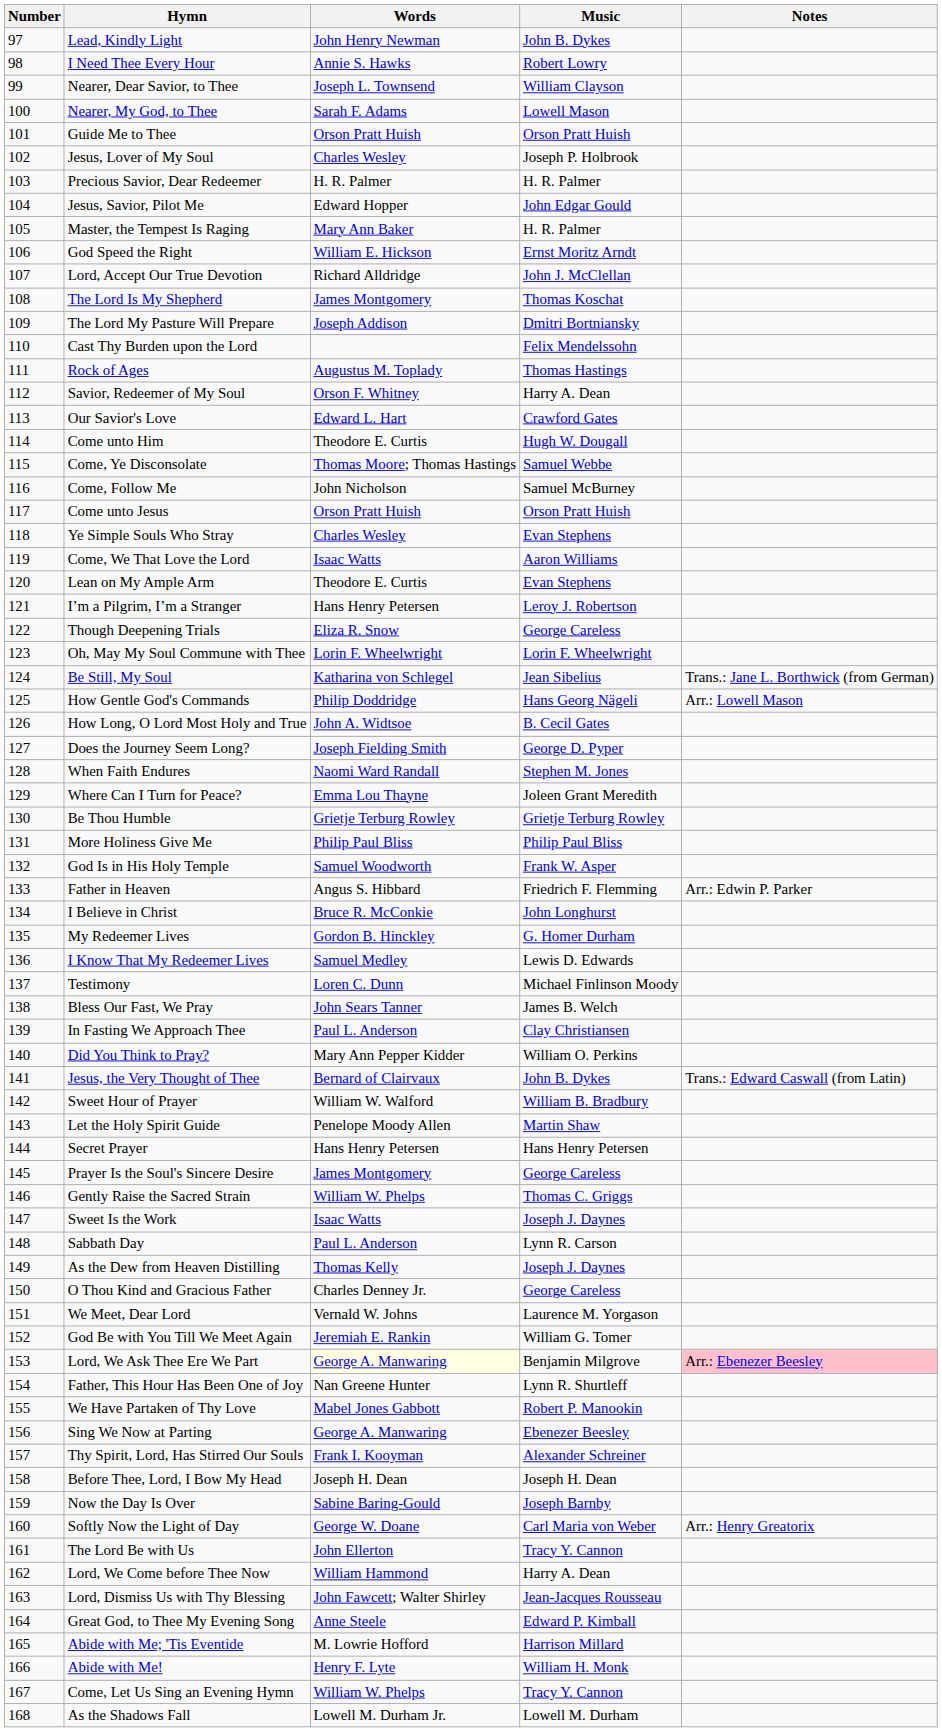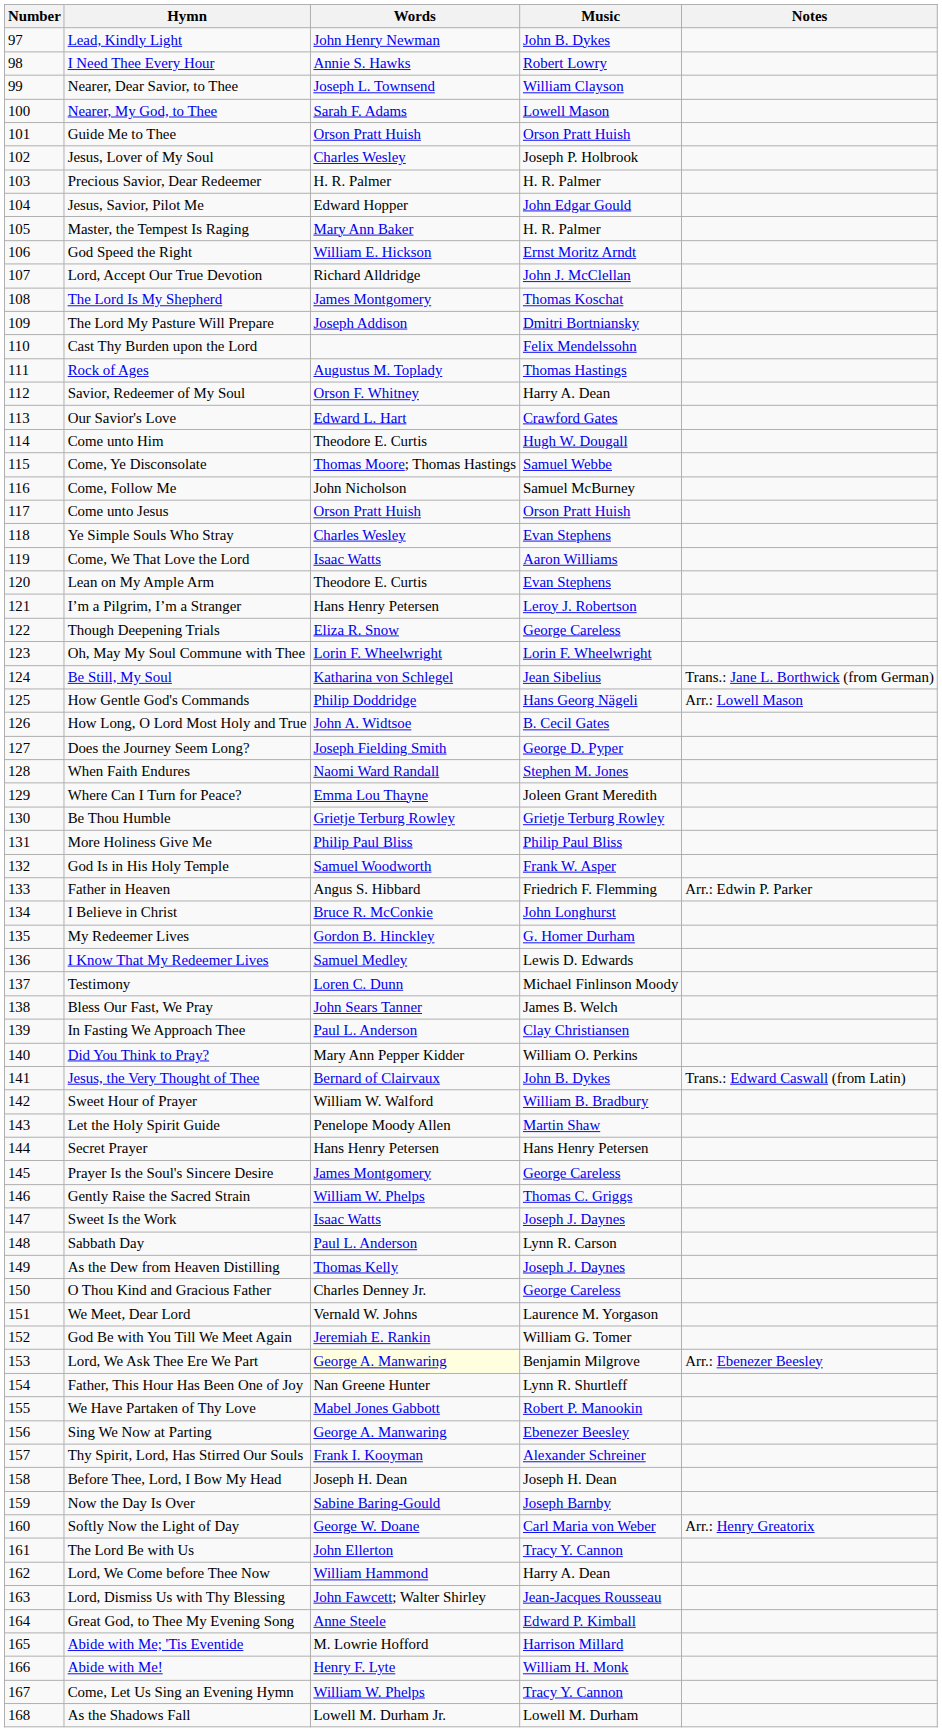(754, 1361) pink background -> (754, 1361) no background
